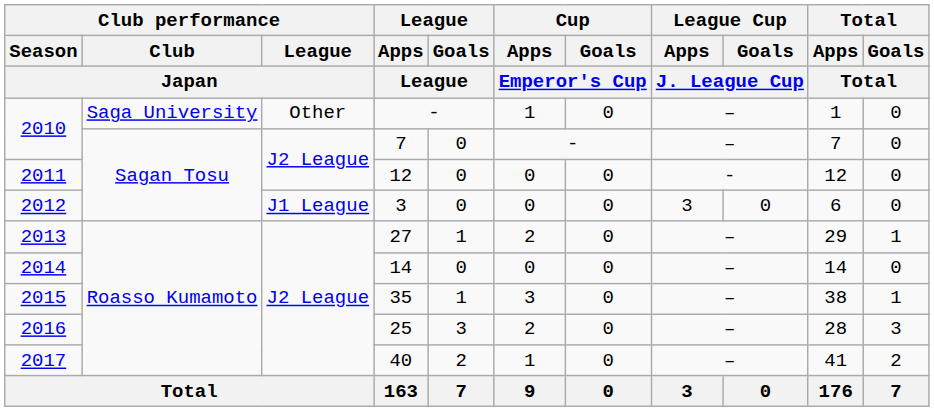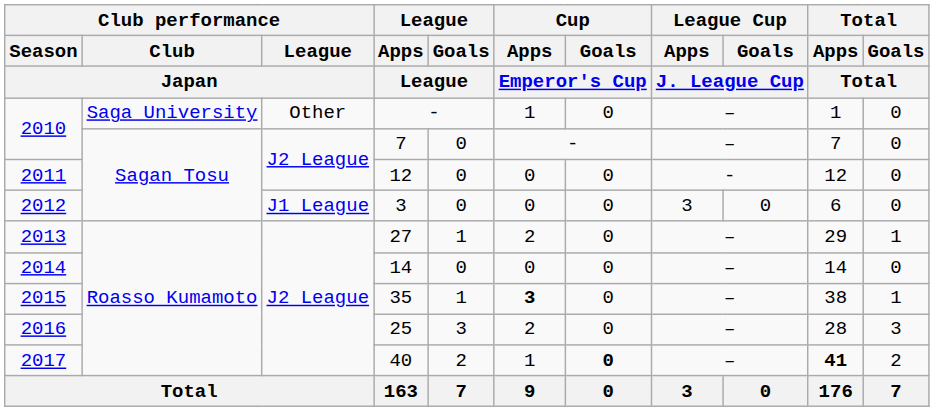(530, 299) normal -> (530, 299) bold
(608, 360) normal -> (608, 360) bold
(836, 360) normal -> (836, 360) bold
